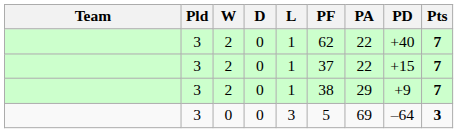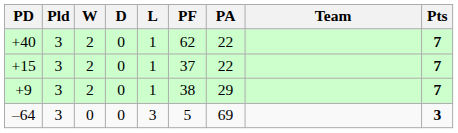columns swapped: (93, 16) <-> (402, 16)
